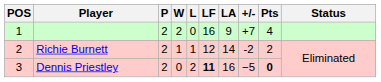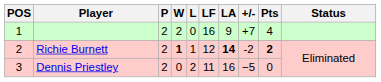(179, 49) normal -> (179, 49) bold
(229, 49) normal -> (229, 49) bold
(270, 49) normal -> (270, 49) bold
(209, 67) bold -> (209, 67) normal
(270, 67) bold -> (270, 67) normal
